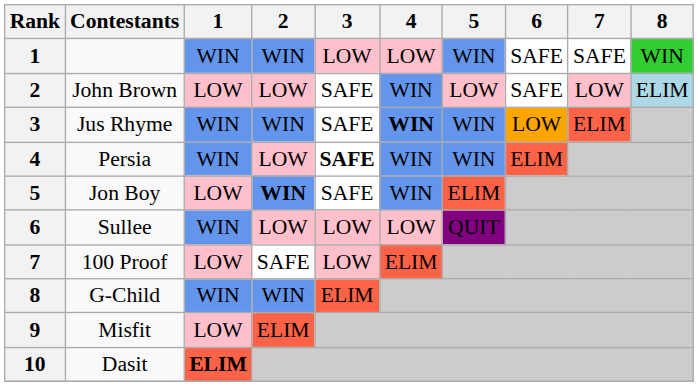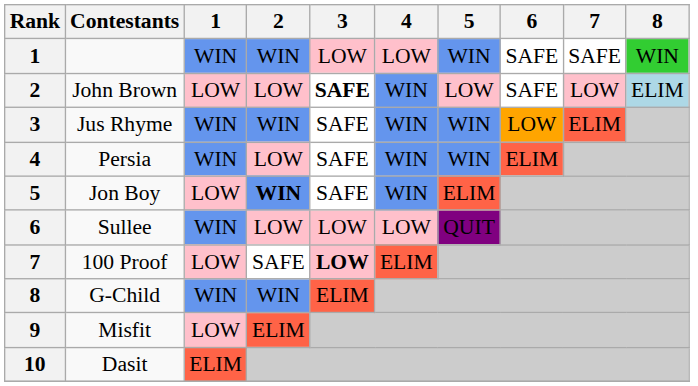(347, 90) normal -> (342, 90) bold
(411, 124) bold -> (406, 124) normal
(347, 158) bold -> (342, 158) normal
(347, 261) normal -> (342, 261) bold
(218, 364) bold -> (216, 364) normal
